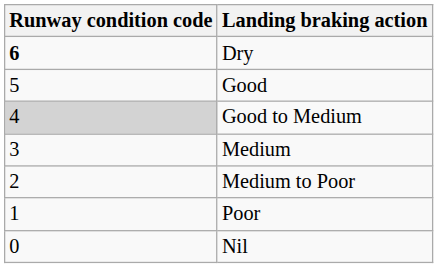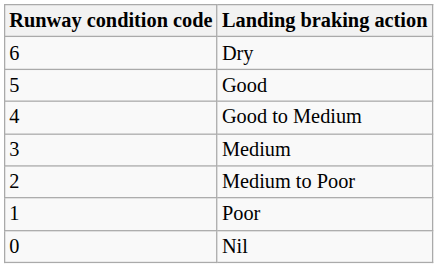(14, 52) bold -> (14, 52) normal
(14, 117) lightgrey background -> (14, 117) no background
